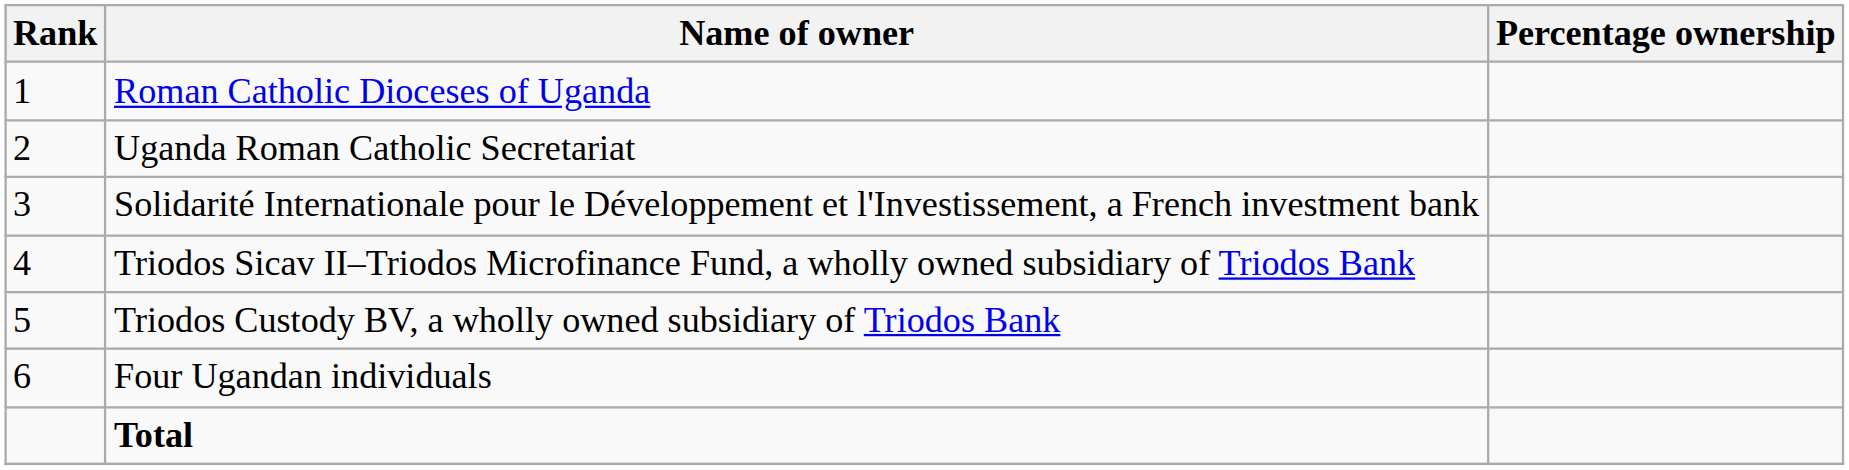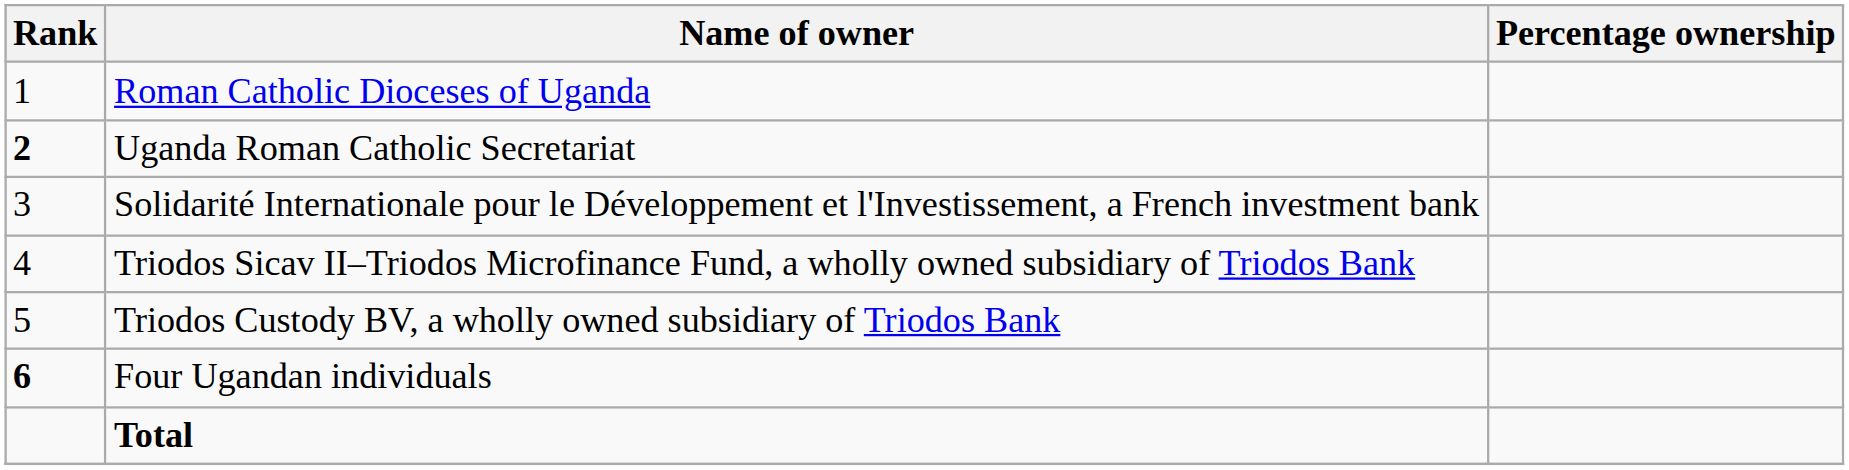(22, 147) normal -> (22, 147) bold
(22, 377) normal -> (22, 377) bold
